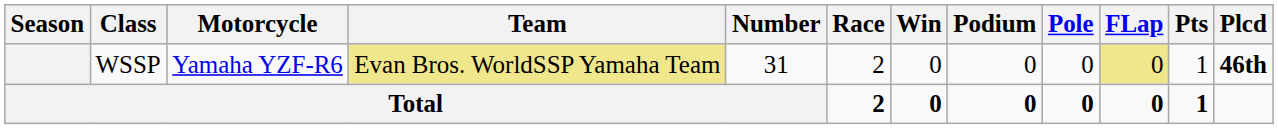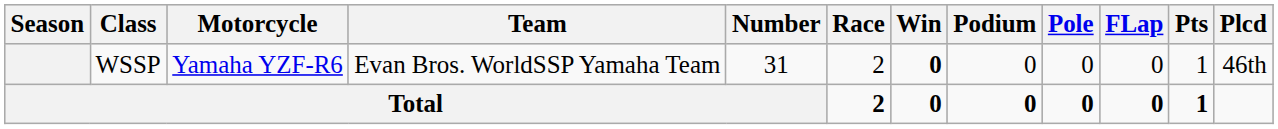(537, 63) khaki background -> (537, 63) no background
(935, 63) normal -> (935, 63) bold
(1157, 63) khaki background -> (1157, 63) no background
(1243, 63) bold -> (1245, 63) normal
